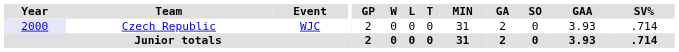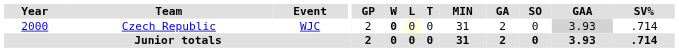(35, 26) lavender background -> (35, 26) no background
(394, 26) normal -> (394, 26) bold
(412, 26) no background -> (412, 26) lightyellow background
(582, 26) no background -> (582, 26) lightgrey background
